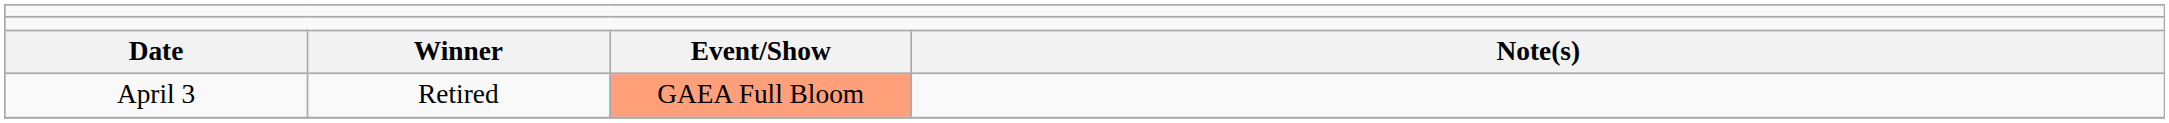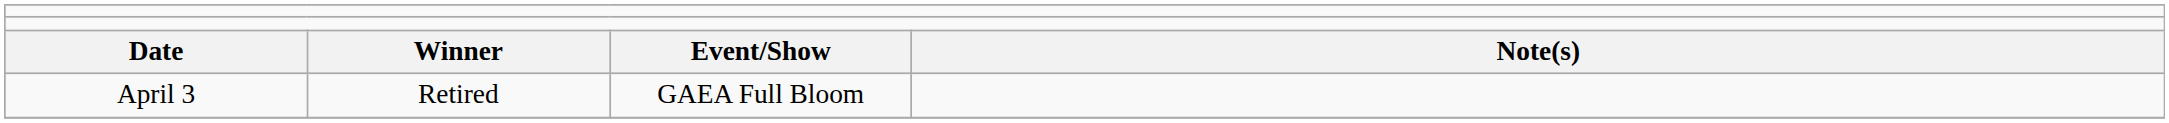(761, 94) lightsalmon background -> (761, 94) no background
